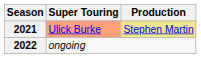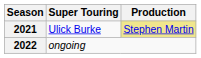(75, 29) lightsalmon background -> (75, 29) no background
